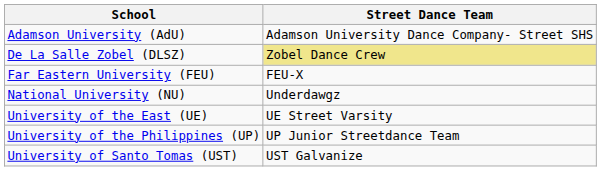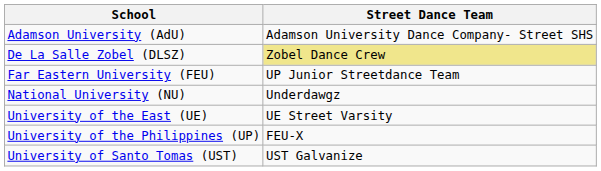(285, 75) FEU-X -> (363, 75) UP Junior Streetdance Team
(363, 135) UP Junior Streetdance Team -> (285, 135) FEU-X
